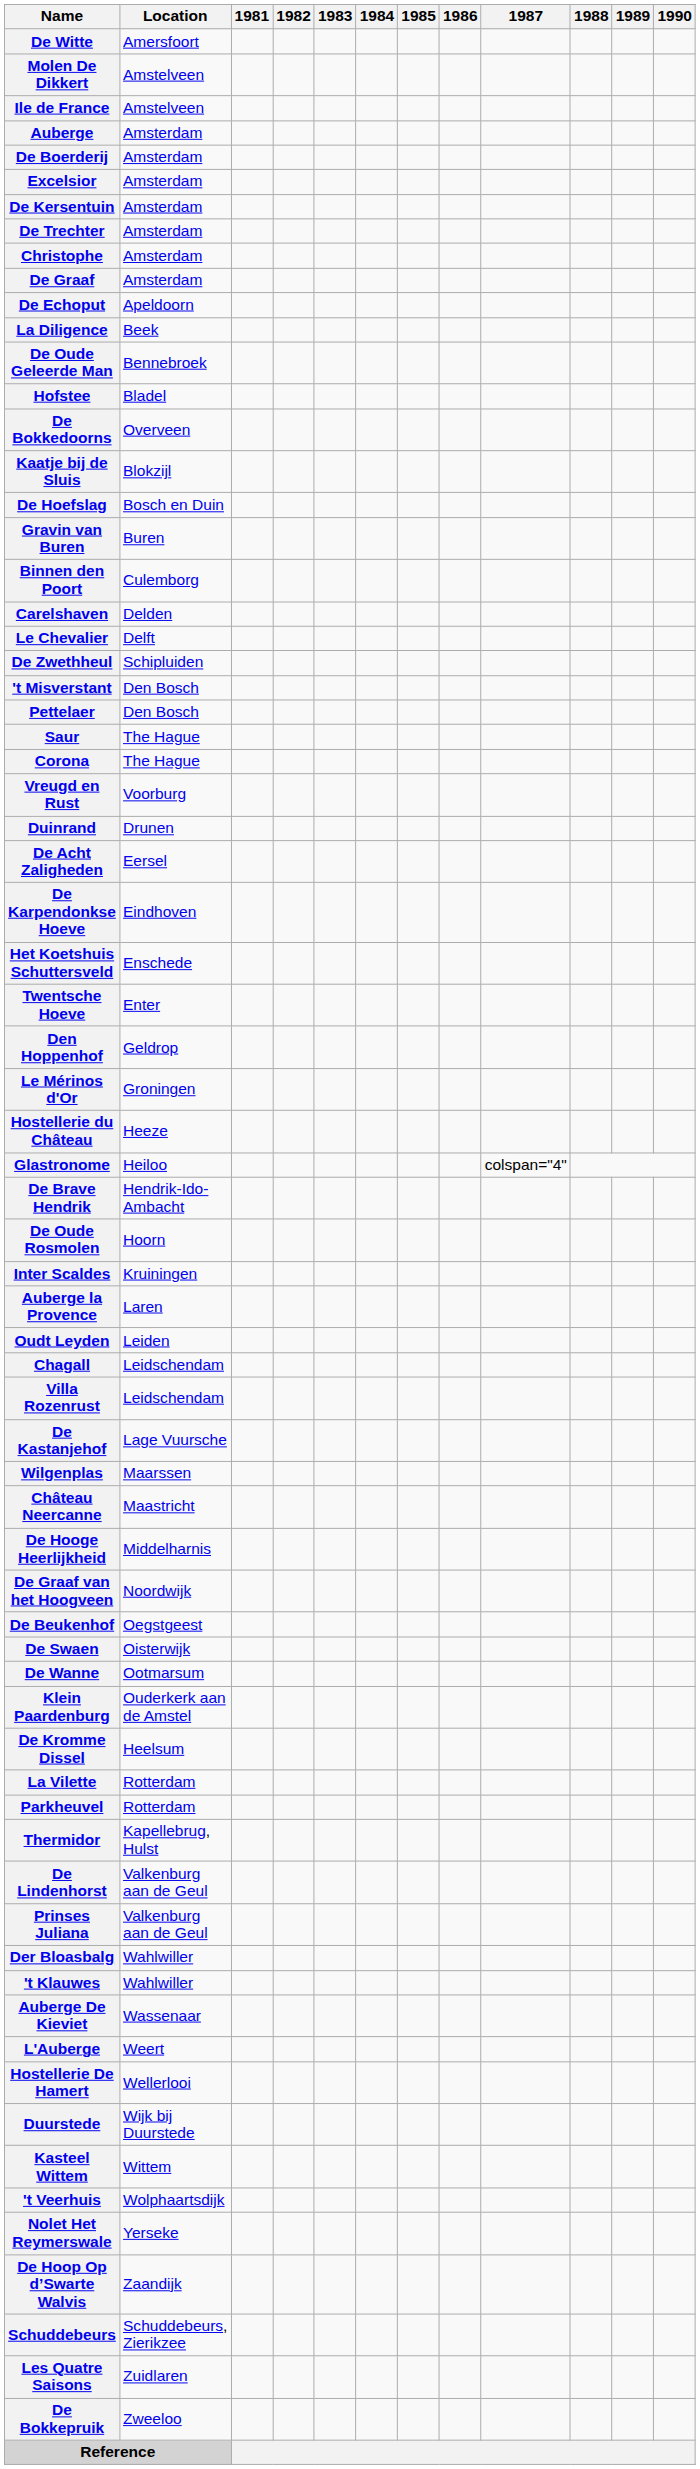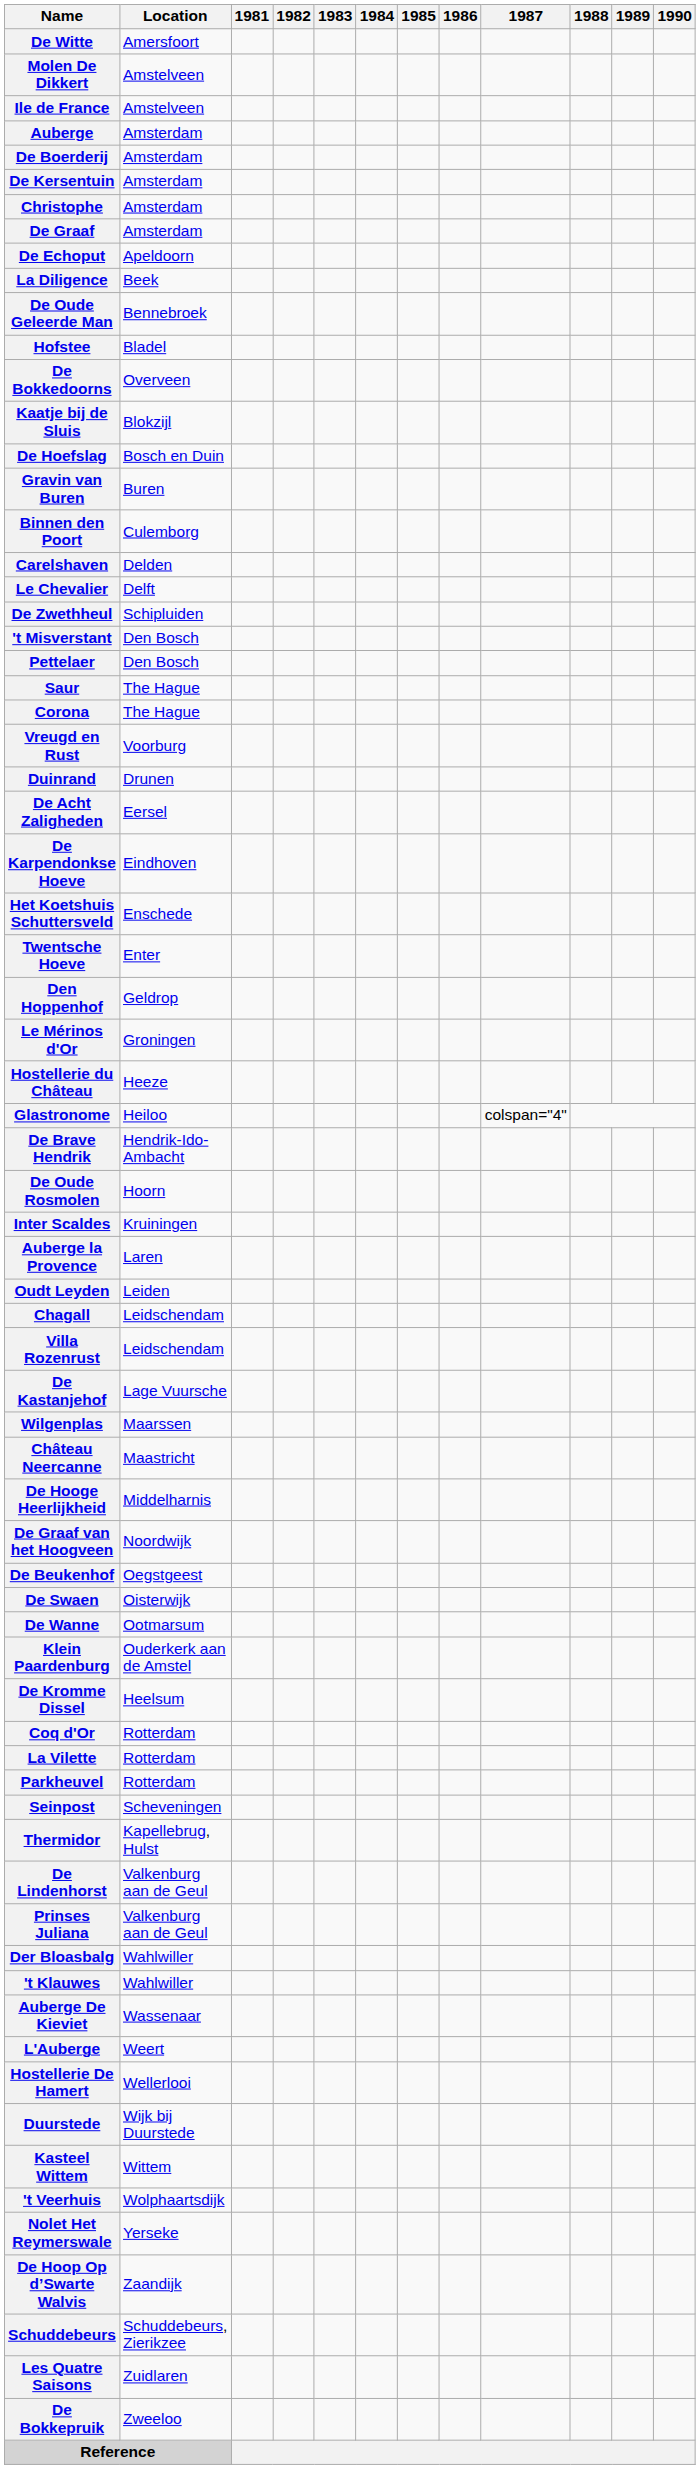- row: (62, 181)
- row: (62, 231)
+ row: (62, 1733)
+ row: (62, 1807)
